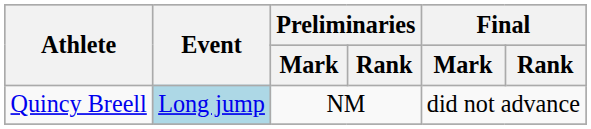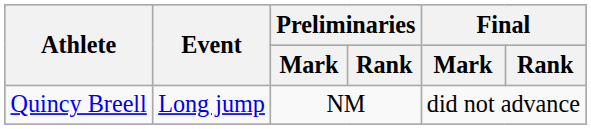(212, 104) lightblue background -> (212, 104) no background
